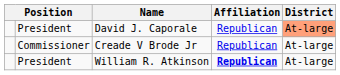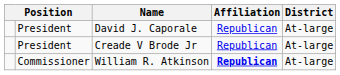(309, 29) lightsalmon background -> (309, 29) no background
(54, 45) Commissioner -> (45, 45) President
(45, 61) President -> (54, 61) Commissioner
